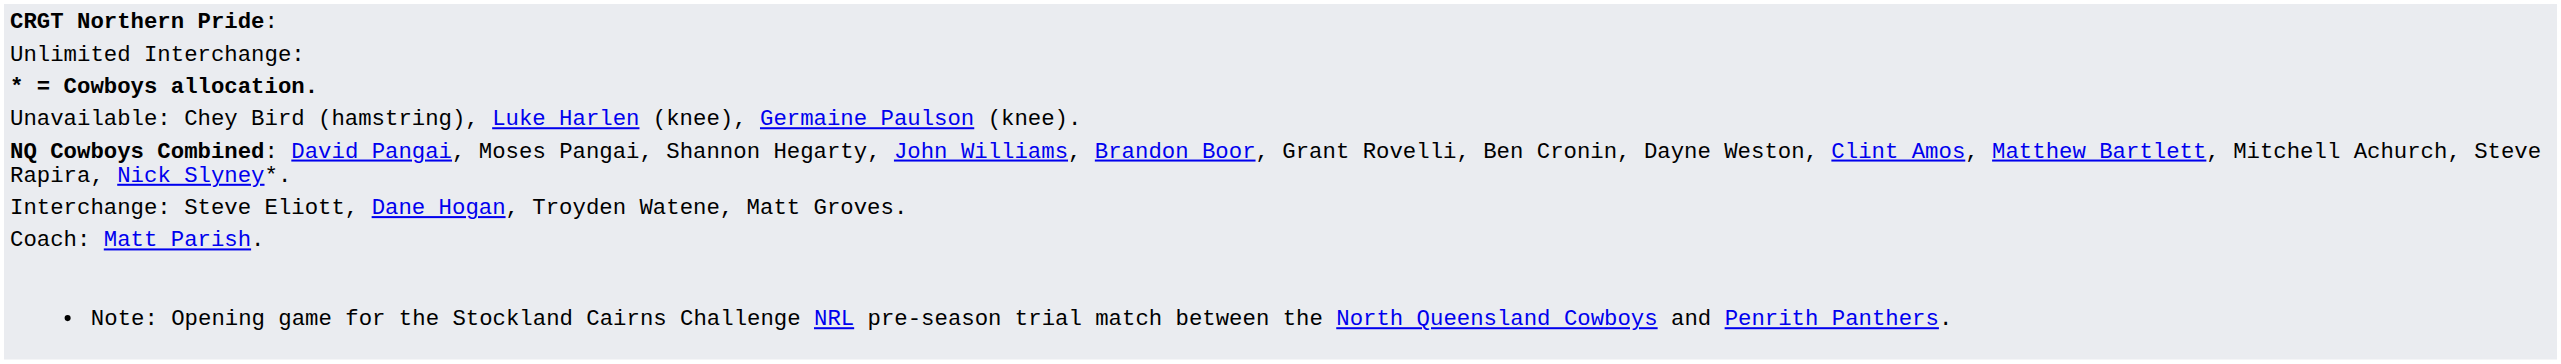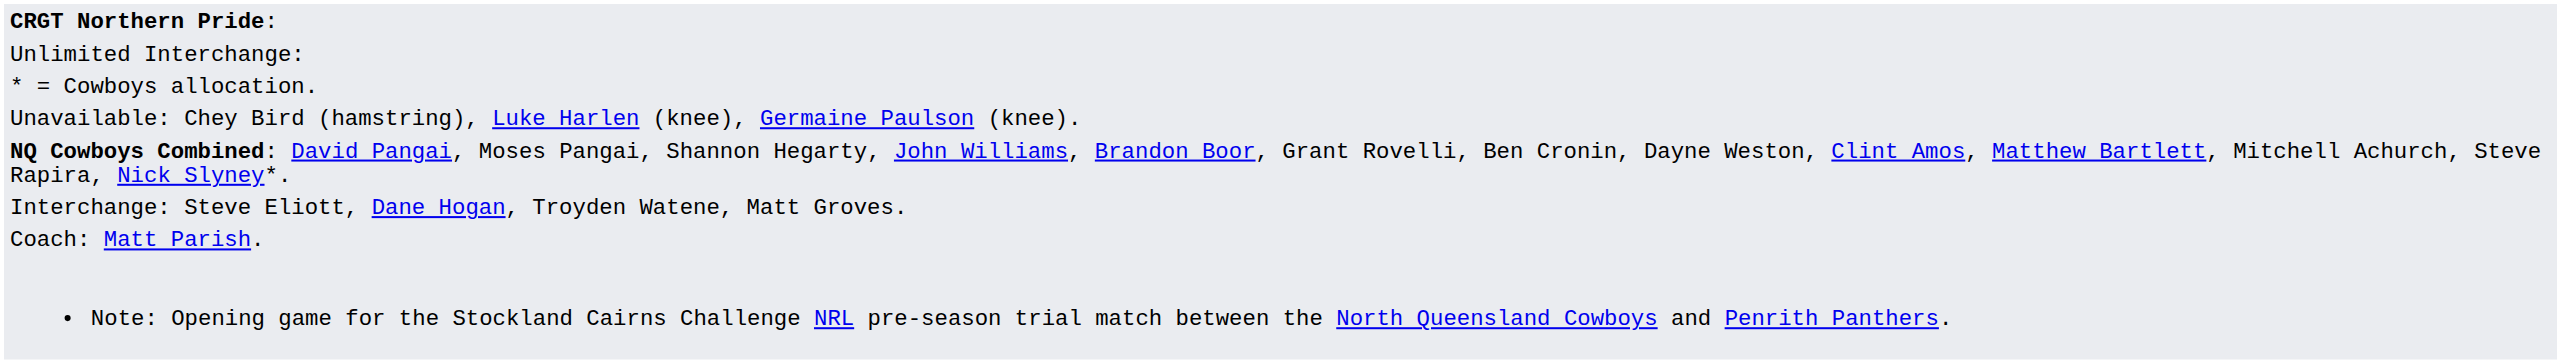(164, 87) bold -> (164, 87) normal
